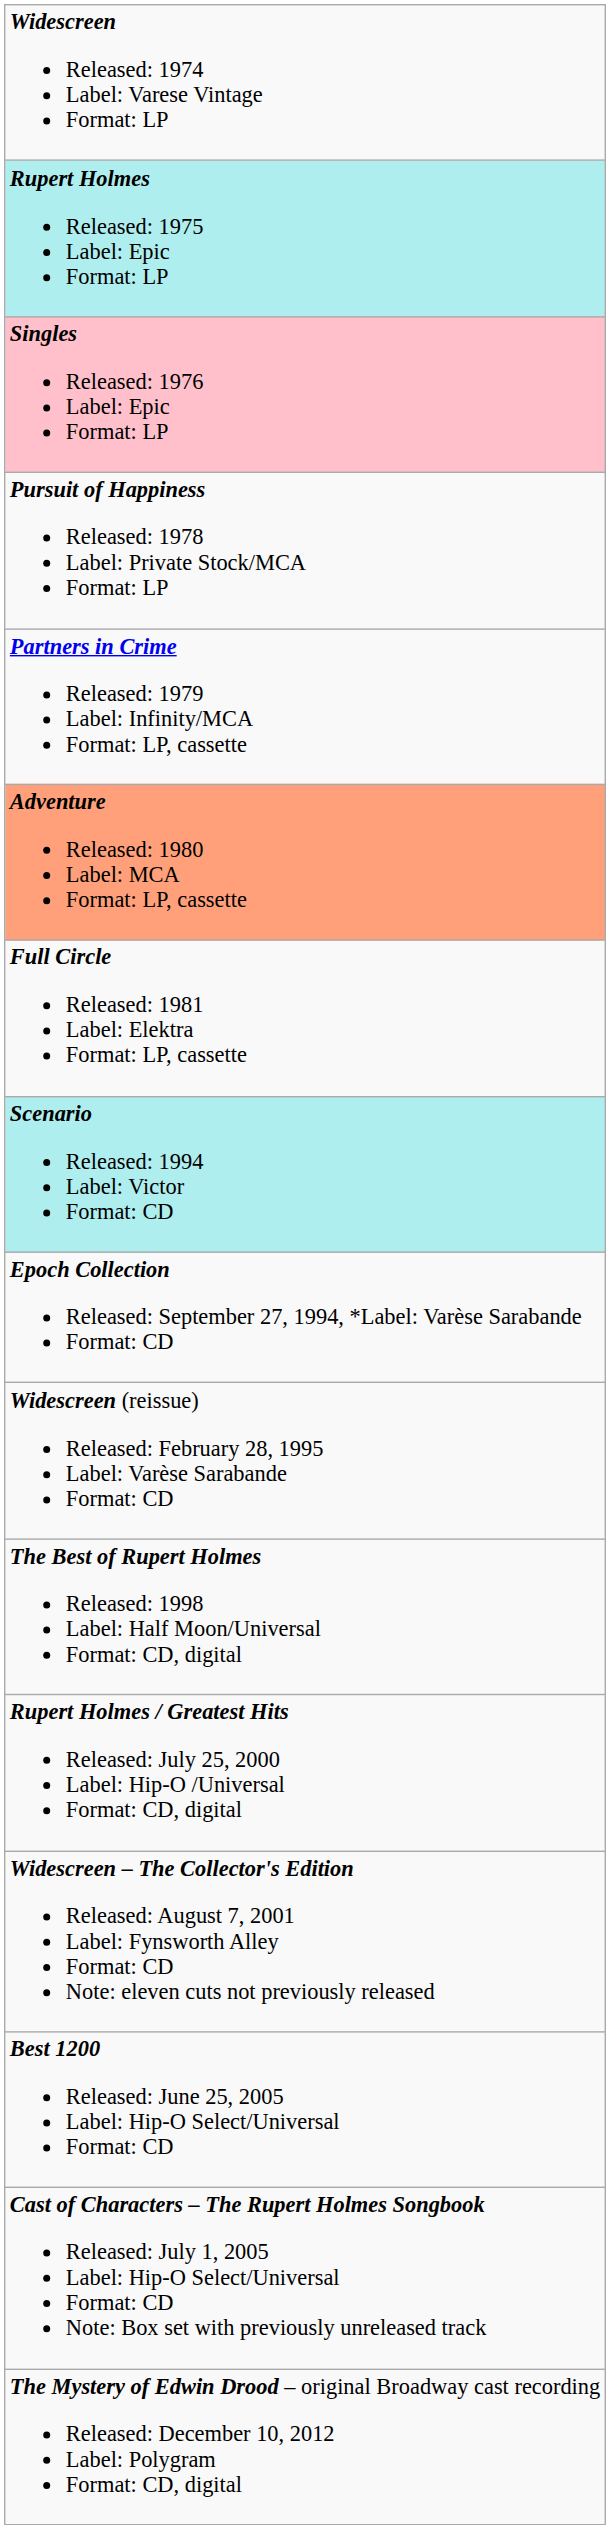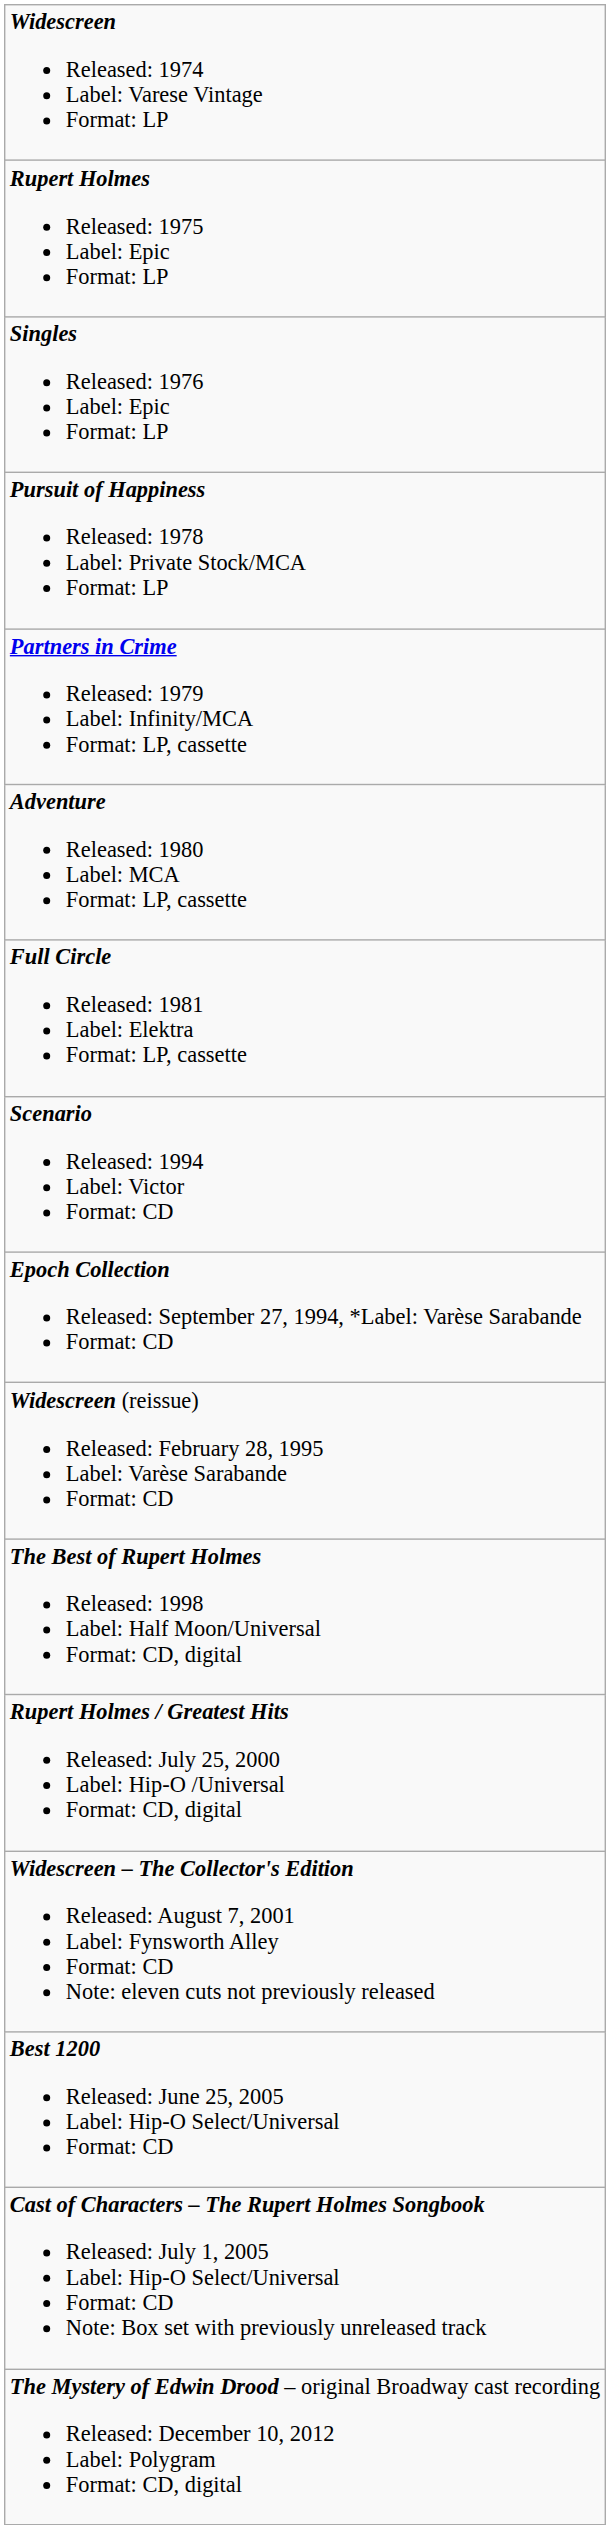(305, 227) paleturquoise background -> (305, 227) no background
(305, 383) pink background -> (305, 383) no background
(305, 851) lightsalmon background -> (305, 851) no background
(305, 1163) paleturquoise background -> (305, 1163) no background
